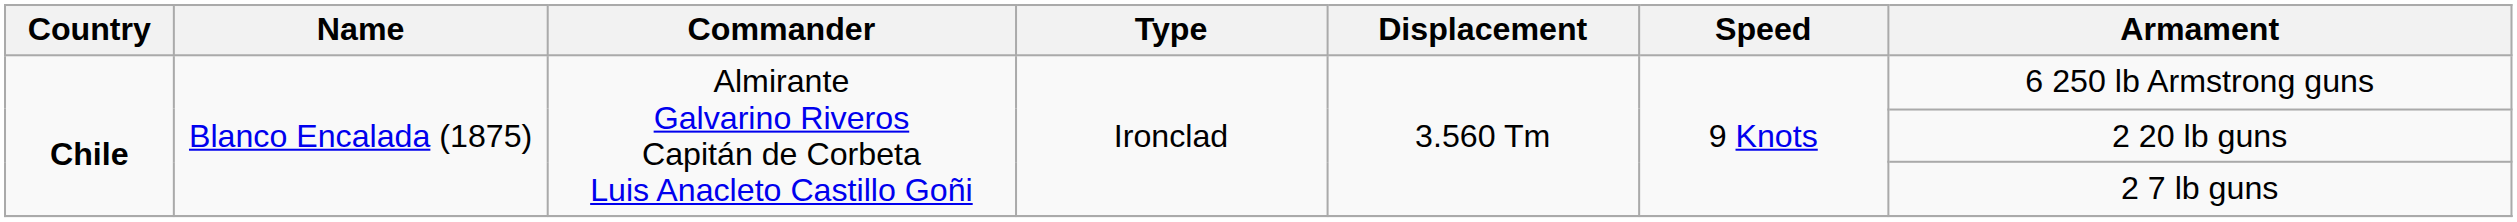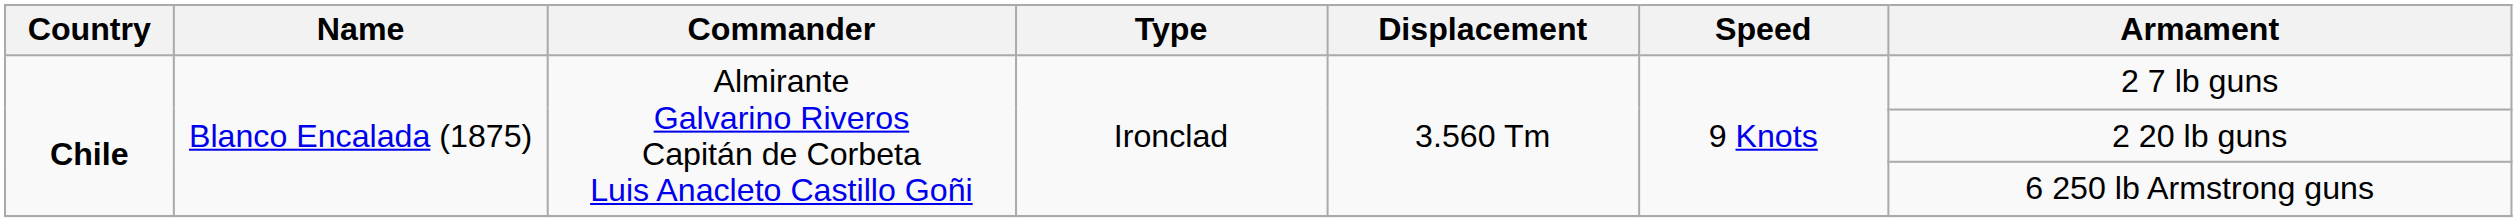(2200, 82) 6 250 lb Armstrong guns -> (2200, 82) 2 7 lb guns
(2200, 188) 2 7 lb guns -> (2200, 188) 6 250 lb Armstrong guns
